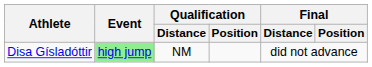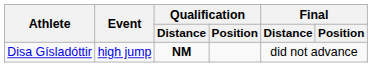(125, 53) lightgreen background -> (125, 53) no background
(182, 53) normal -> (182, 53) bold
